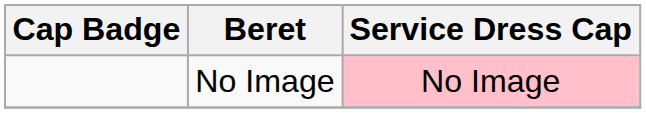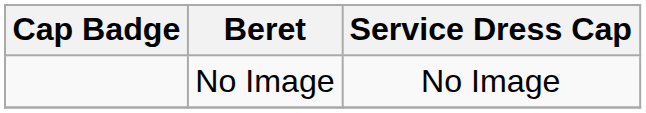(491, 81) pink background -> (491, 81) no background
